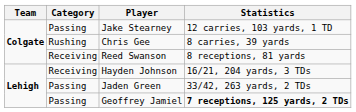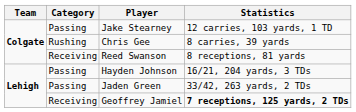(73, 71) Receiving -> (67, 71) Passing
(67, 100) Passing -> (73, 100) Receiving
